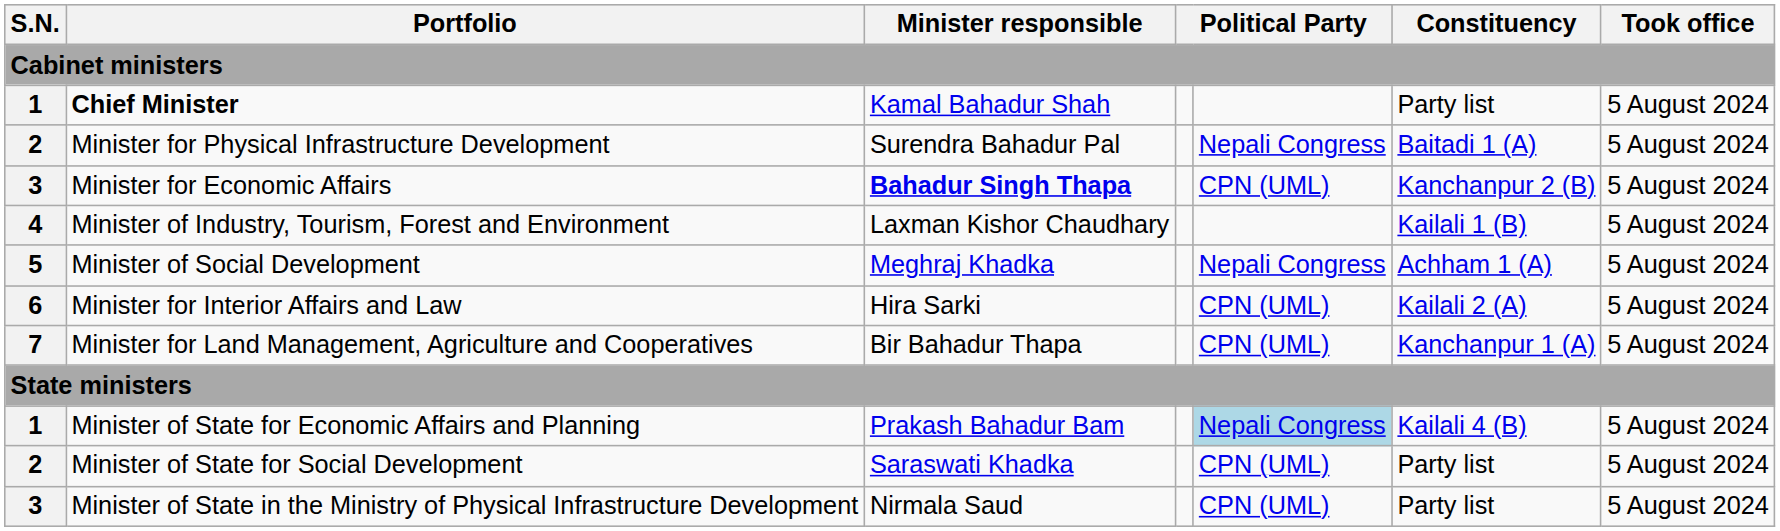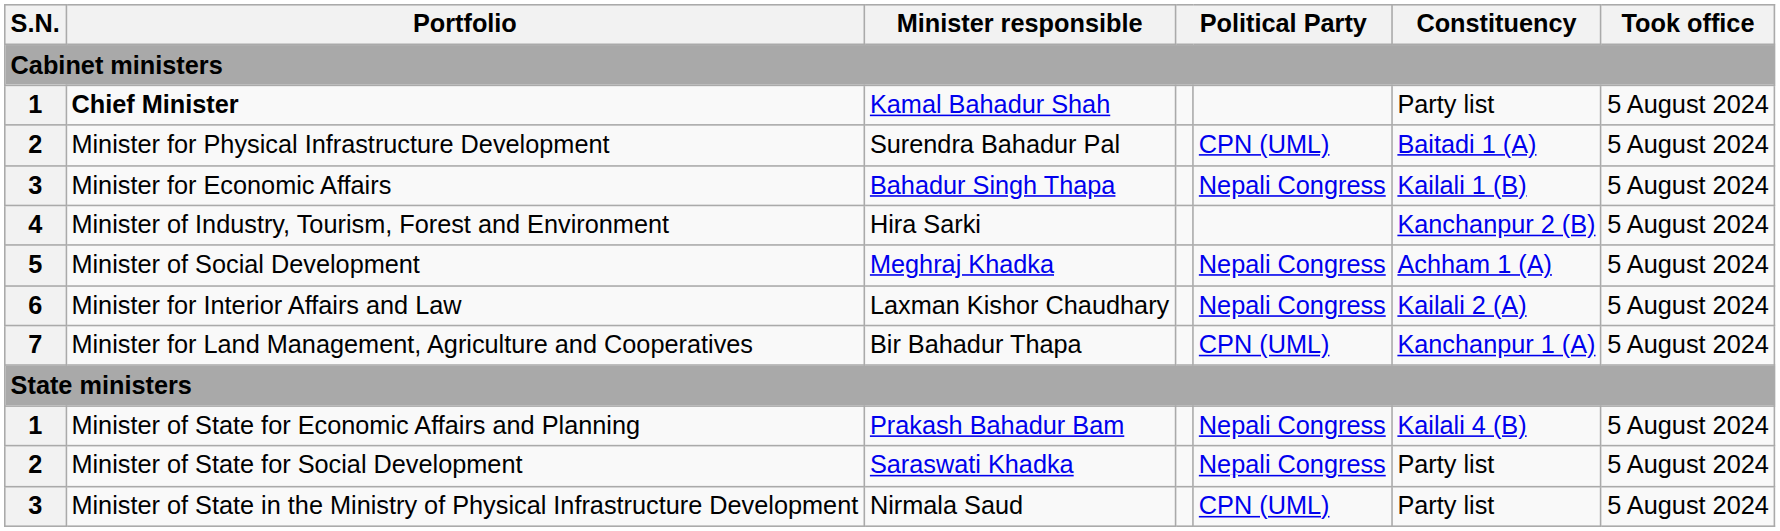(1292, 144) Nepali Congress -> (1264, 144) CPN (UML)
(1001, 184) bold -> (993, 184) normal
(1264, 184) CPN (UML) -> (1292, 184) Nepali Congress
(1496, 184) Kanchanpur 2 (B) -> (1462, 184) Kailali 1 (B)
(1020, 225) Laxman Kishor Chaudhary -> (925, 225) Hira Sarki
(1462, 225) Kailali 1 (B) -> (1496, 225) Kanchanpur 2 (B)
(925, 305) Hira Sarki -> (1020, 305) Laxman Kishor Chaudhary
(1264, 305) CPN (UML) -> (1292, 305) Nepali Congress
(1292, 425) lightblue background -> (1292, 425) no background
(1264, 465) CPN (UML) -> (1292, 465) Nepali Congress
